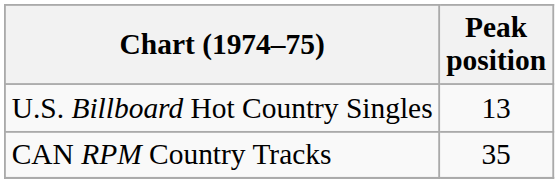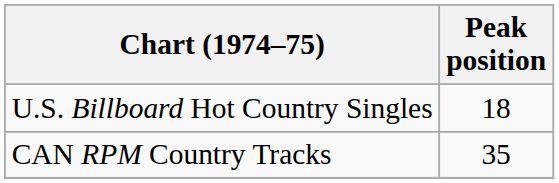(496, 107) 13 -> (496, 107) 18
